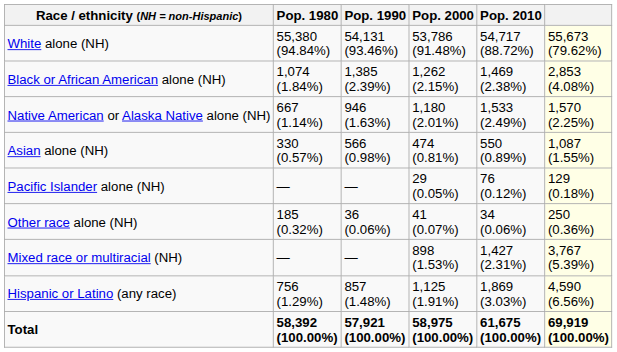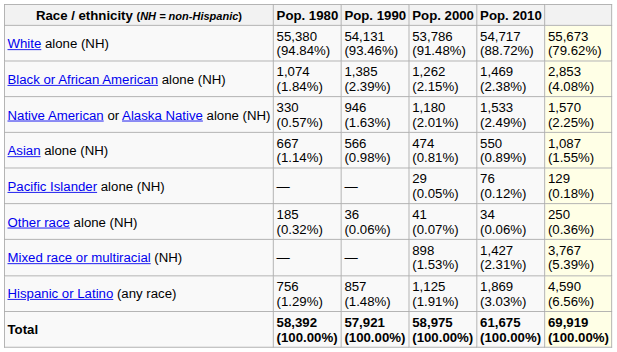(300, 115) 667 (1.14%) -> (300, 115) 330 (0.57%)
(300, 151) 330 (0.57%) -> (300, 151) 667 (1.14%)
